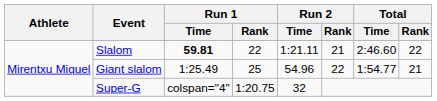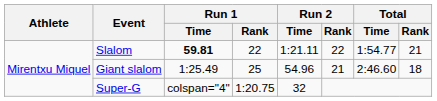(338, 50) 21 -> (338, 50) 22
(377, 50) 2:46.60 -> (377, 50) 1:54.77
(415, 50) 22 -> (415, 50) 21
(338, 69) 22 -> (338, 69) 21
(377, 69) 1:54.77 -> (377, 69) 2:46.60
(415, 69) 21 -> (415, 69) 18
